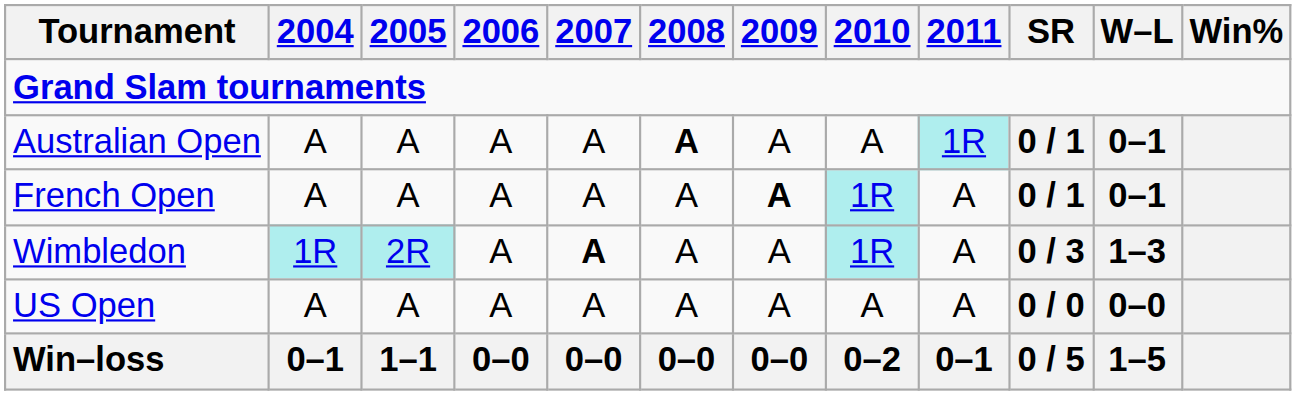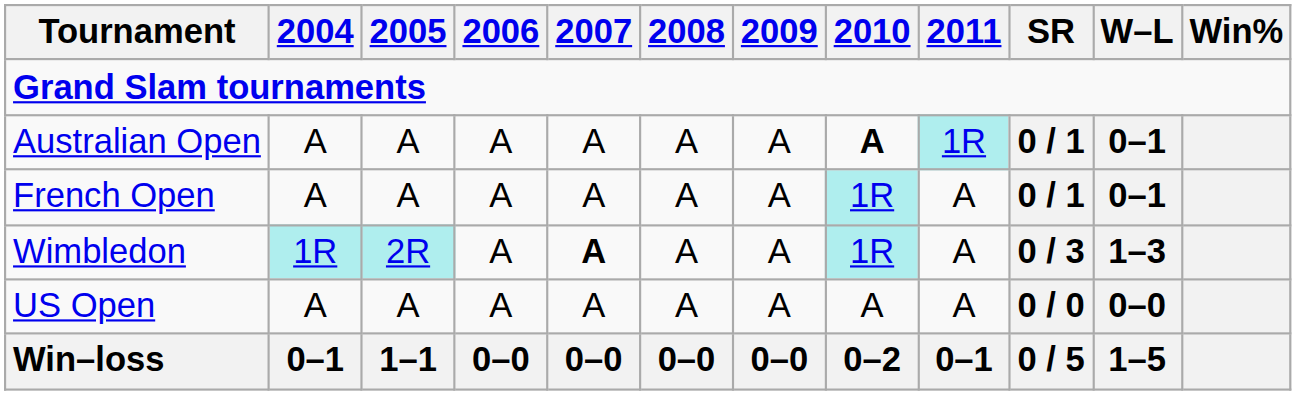(686, 141) bold -> (686, 141) normal
(872, 141) normal -> (872, 141) bold
(779, 196) bold -> (779, 196) normal
